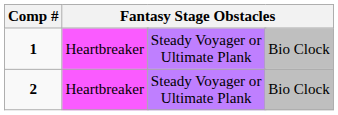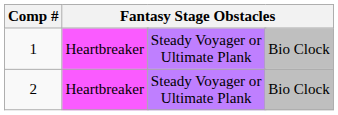(33, 48) bold -> (33, 48) normal
(33, 89) bold -> (33, 89) normal
